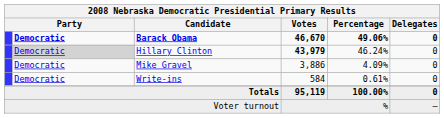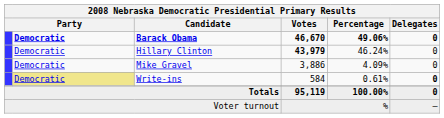(40, 52) lightgrey background -> (40, 52) no background
(40, 79) no background -> (40, 79) khaki background
(435, 79) normal -> (435, 79) bold
